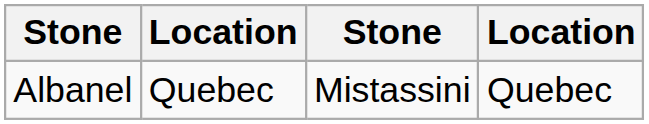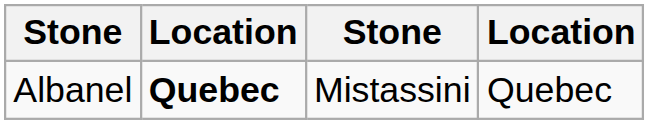(211, 89) normal -> (214, 89) bold
